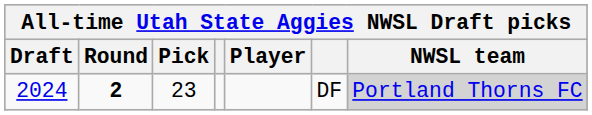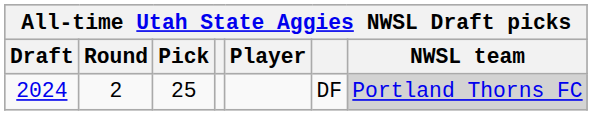(116, 92) bold -> (116, 92) normal
(184, 92) 23 -> (184, 92) 25
